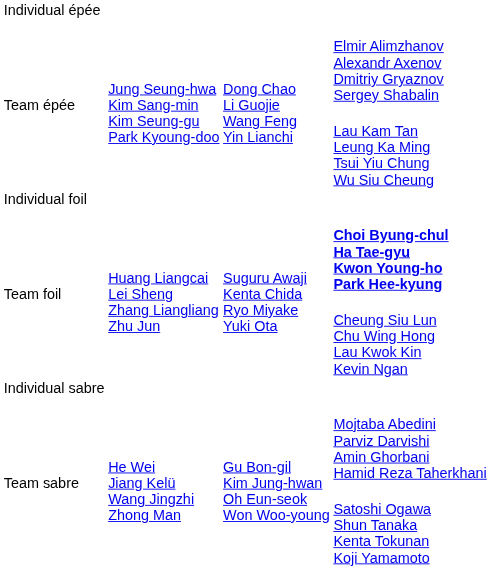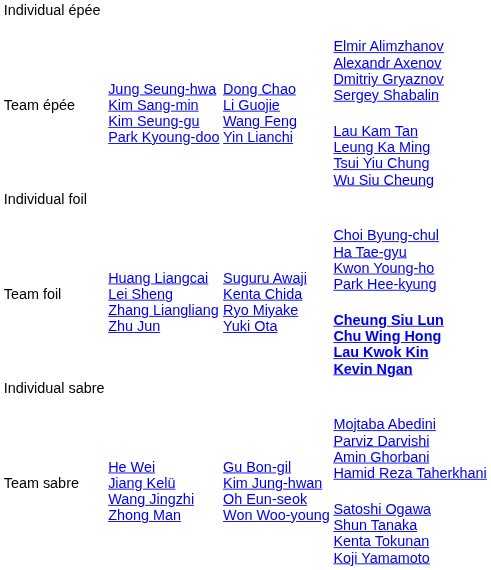(391, 260) bold -> (386, 260) normal
(385, 344) normal -> (389, 344) bold
